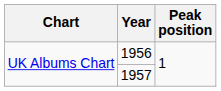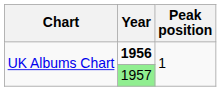(136, 53) normal -> (136, 53) bold
(136, 75) no background -> (136, 75) lightgreen background
